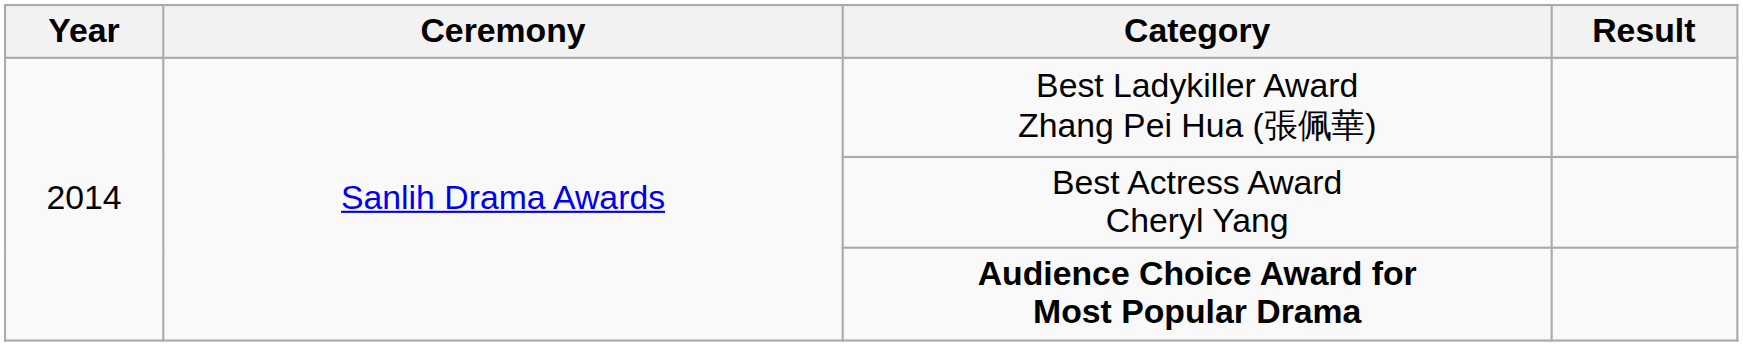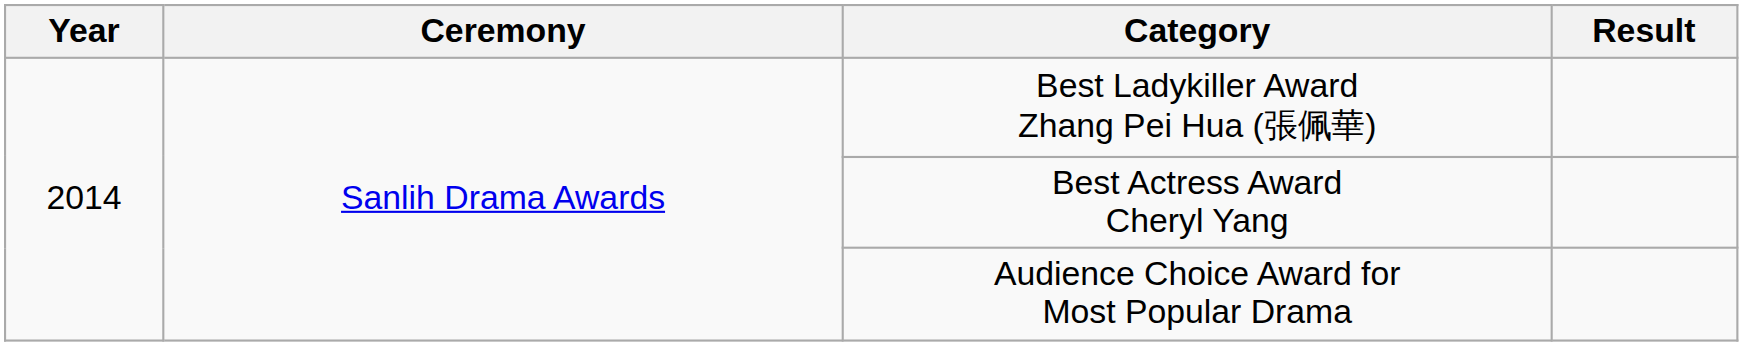(1197, 293) bold -> (1197, 293) normal
